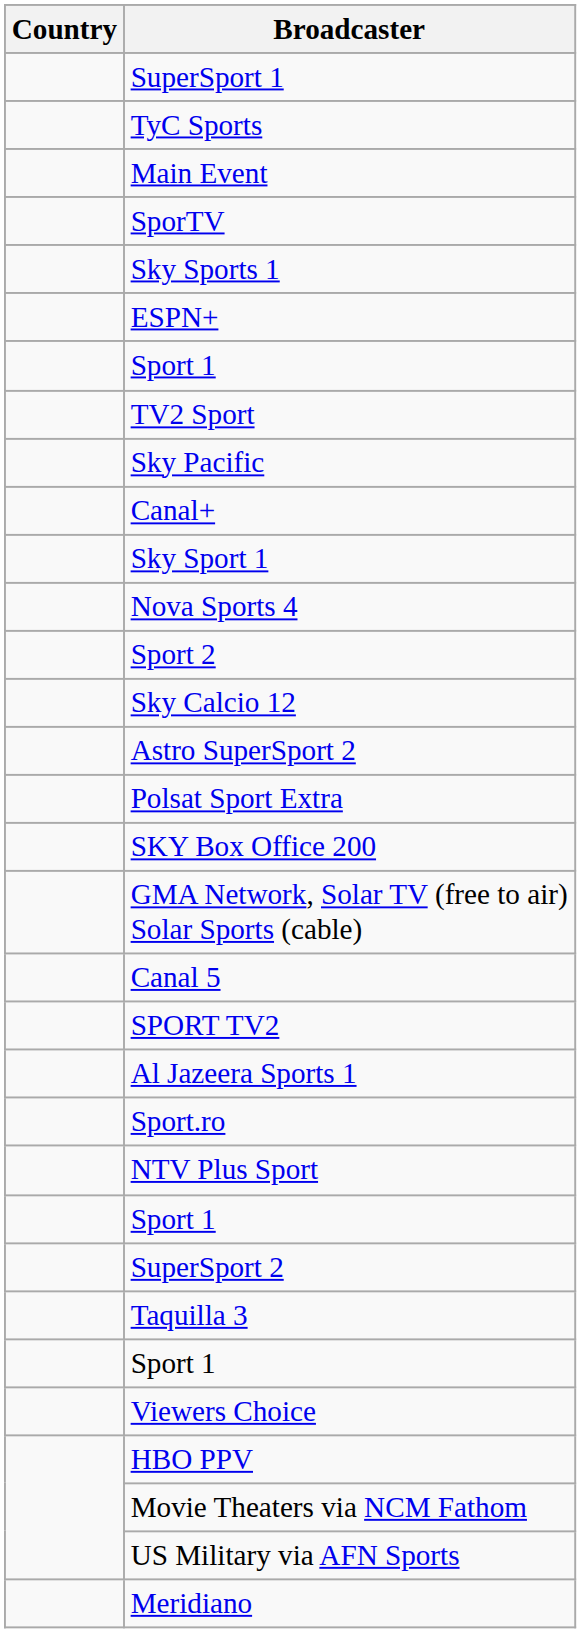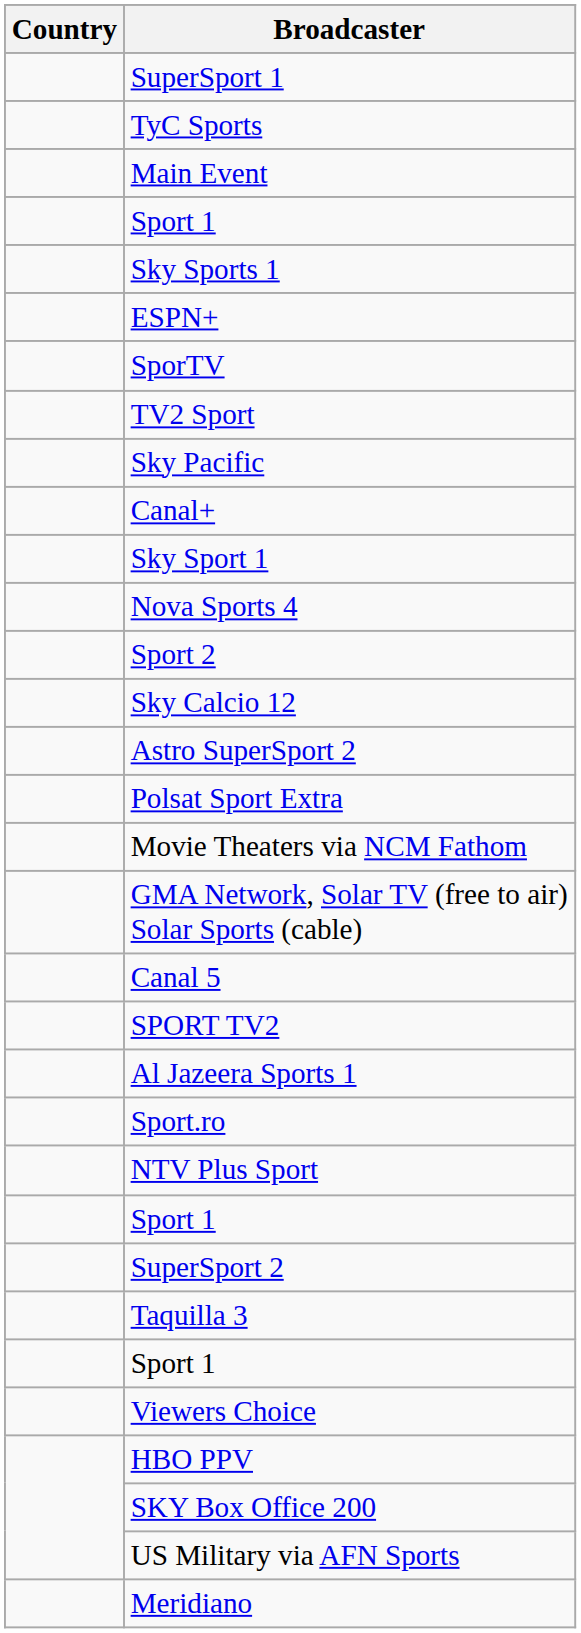(178, 221) SporTV -> (173, 221) Sport 1
(173, 365) Sport 1 -> (178, 365) SporTV
(253, 846) SKY Box Office 200 -> (329, 846) Movie Theaters via NCM Fathom
(329, 1506) Movie Theaters via NCM Fathom -> (253, 1506) SKY Box Office 200
